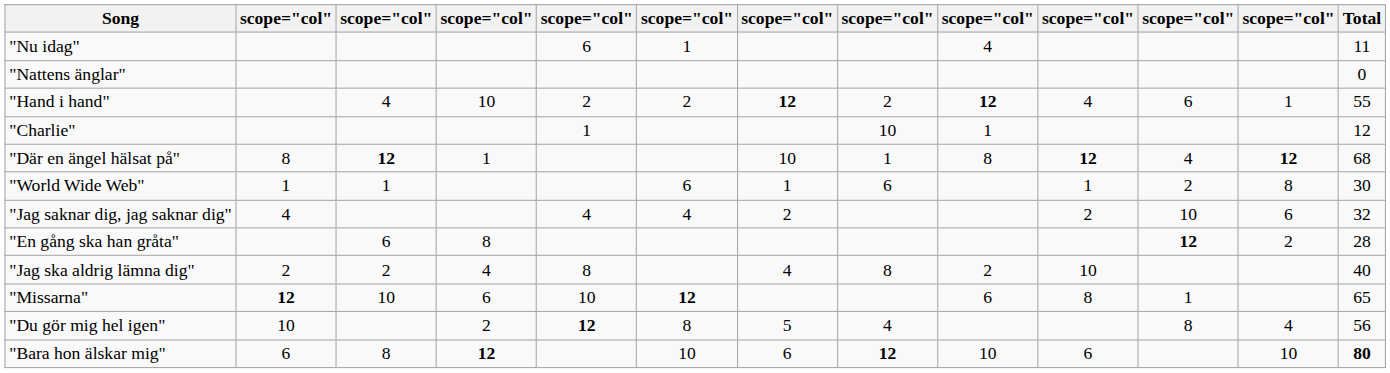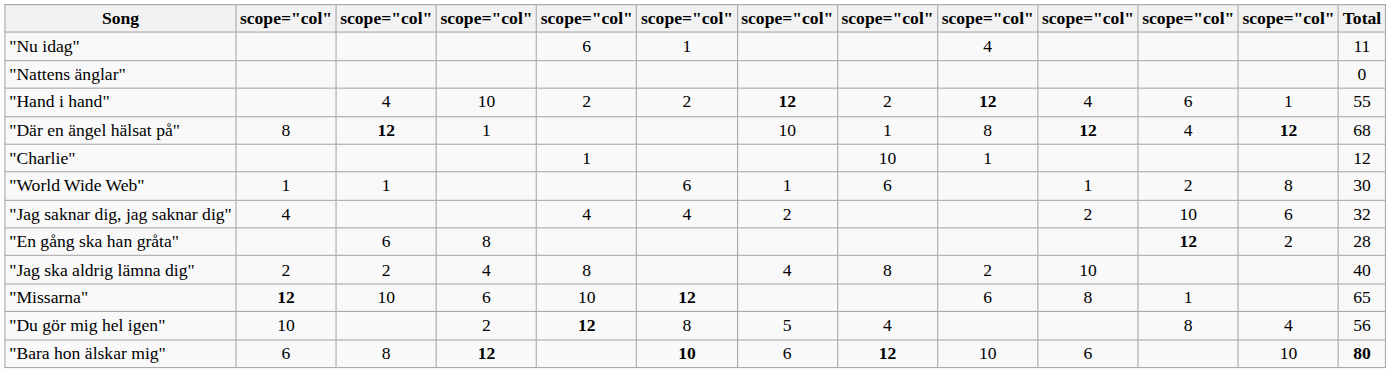rows swapped: (95, 158) <-> (42, 130)
(687, 353) normal -> (687, 353) bold
